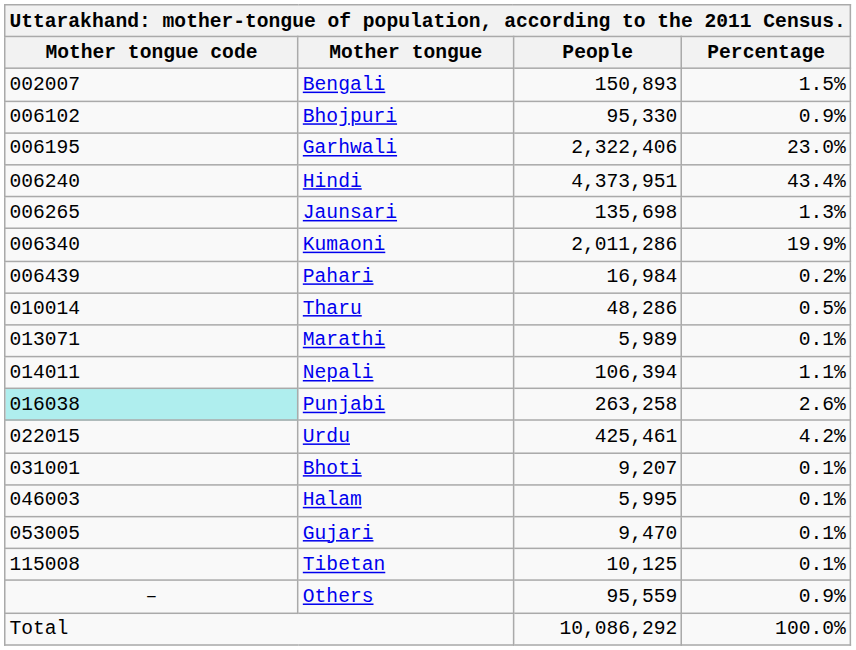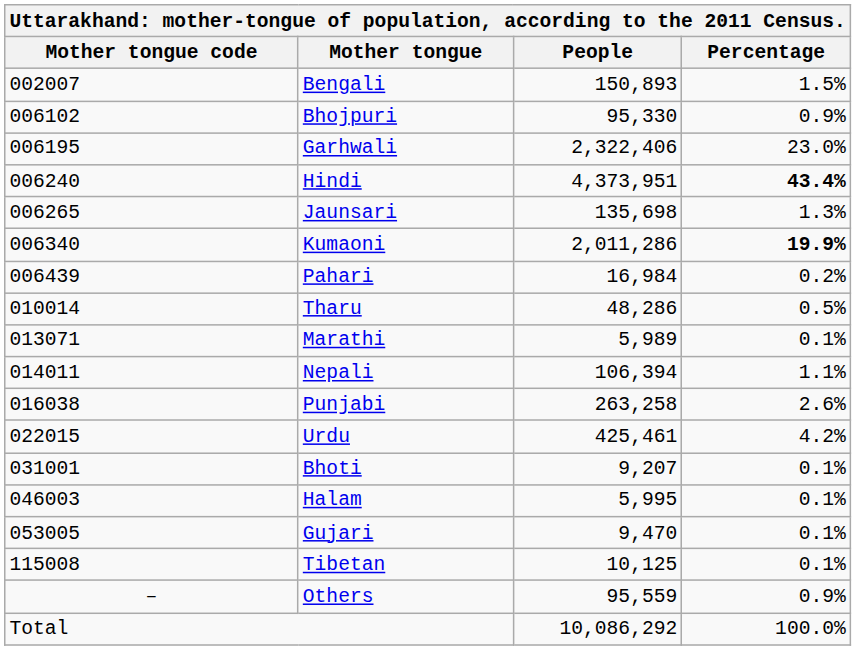(816, 181) normal -> (816, 181) bold
(816, 245) normal -> (816, 245) bold
(45, 405) paleturquoise background -> (45, 405) no background
